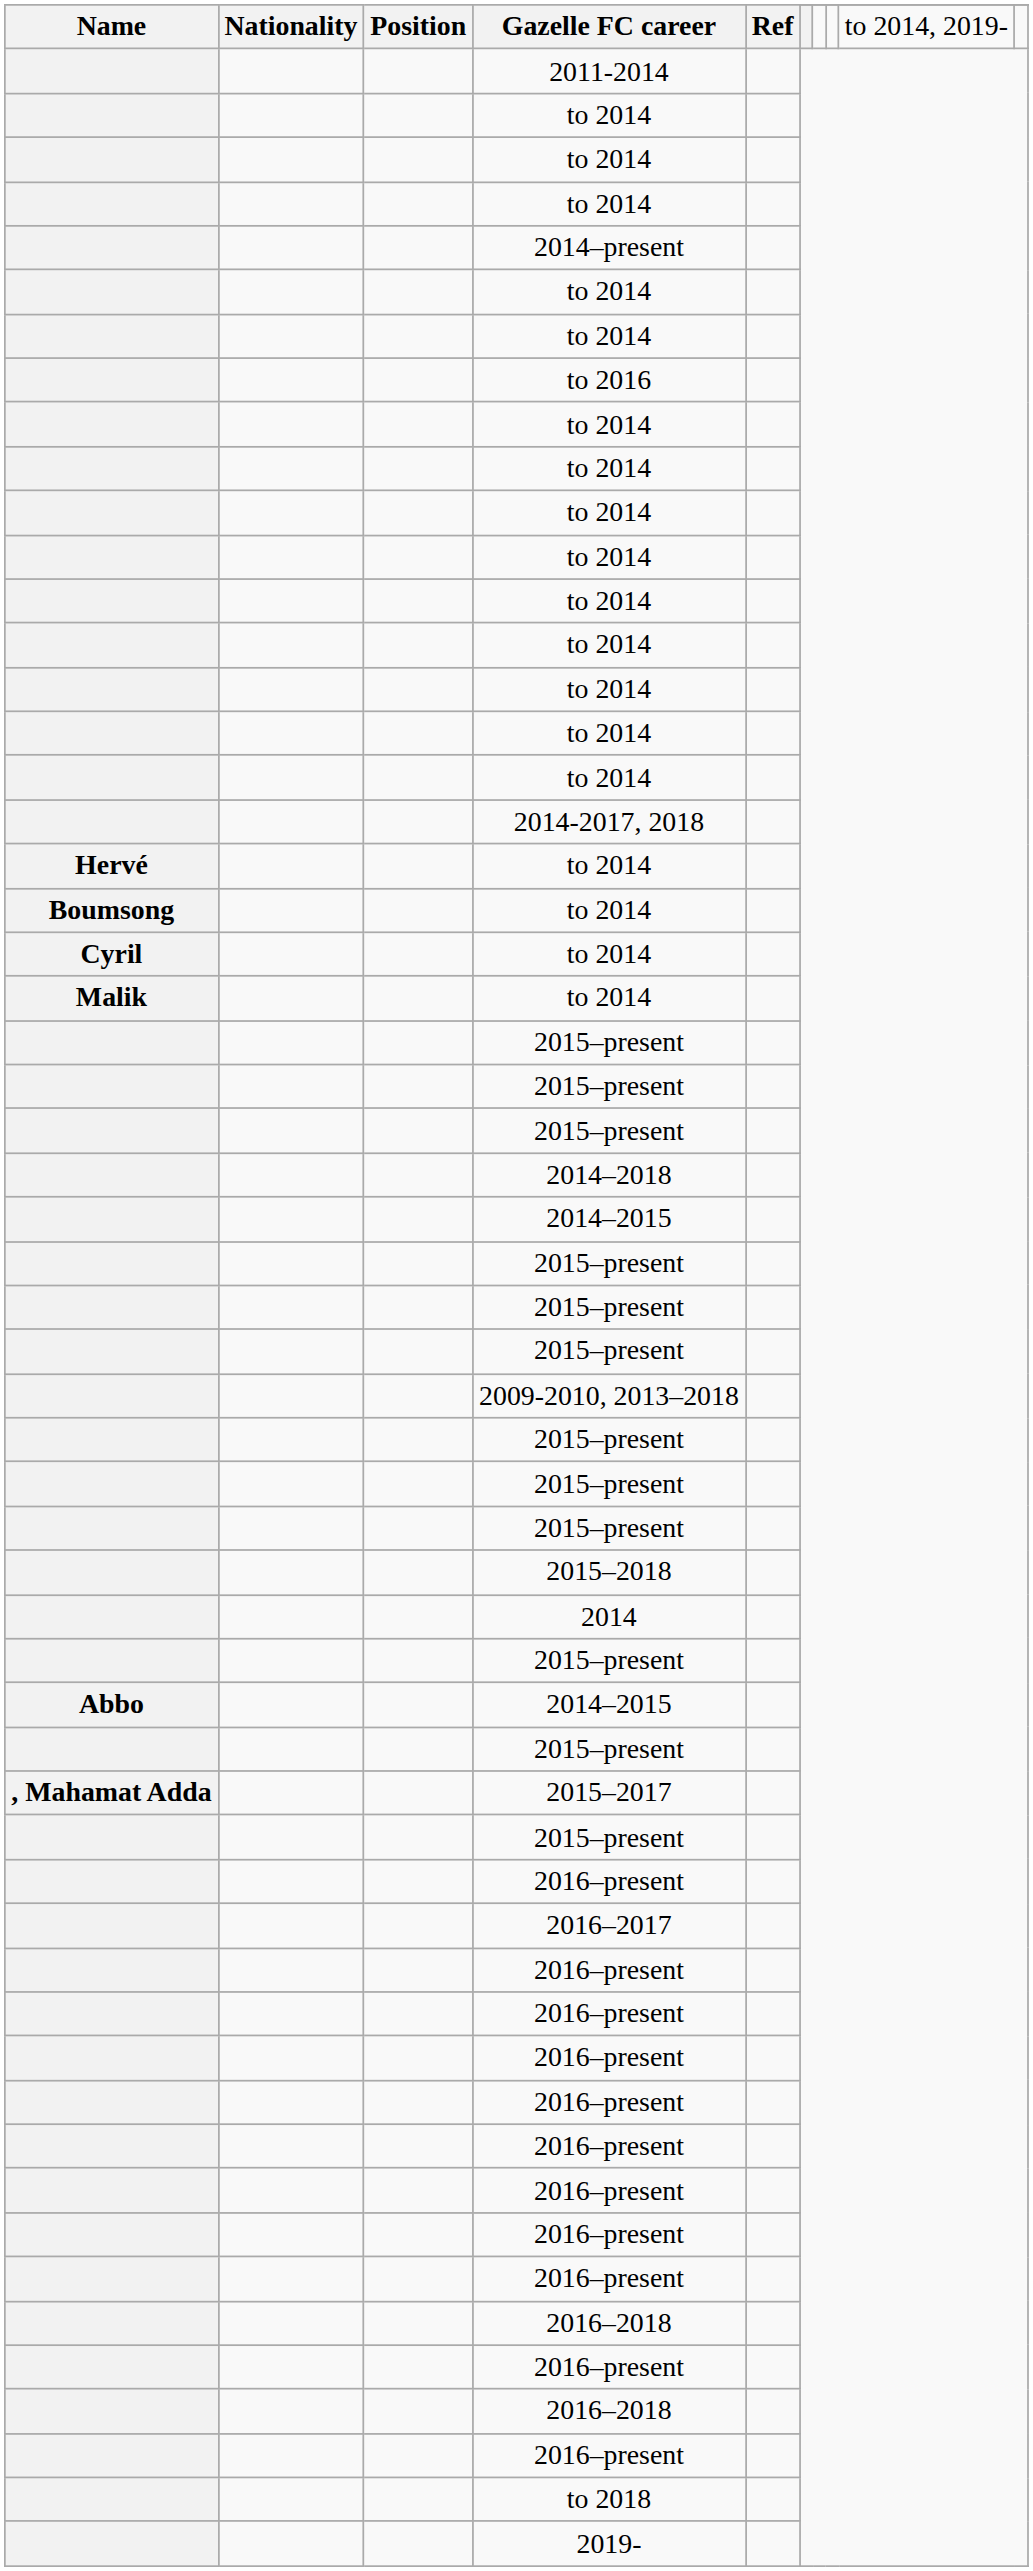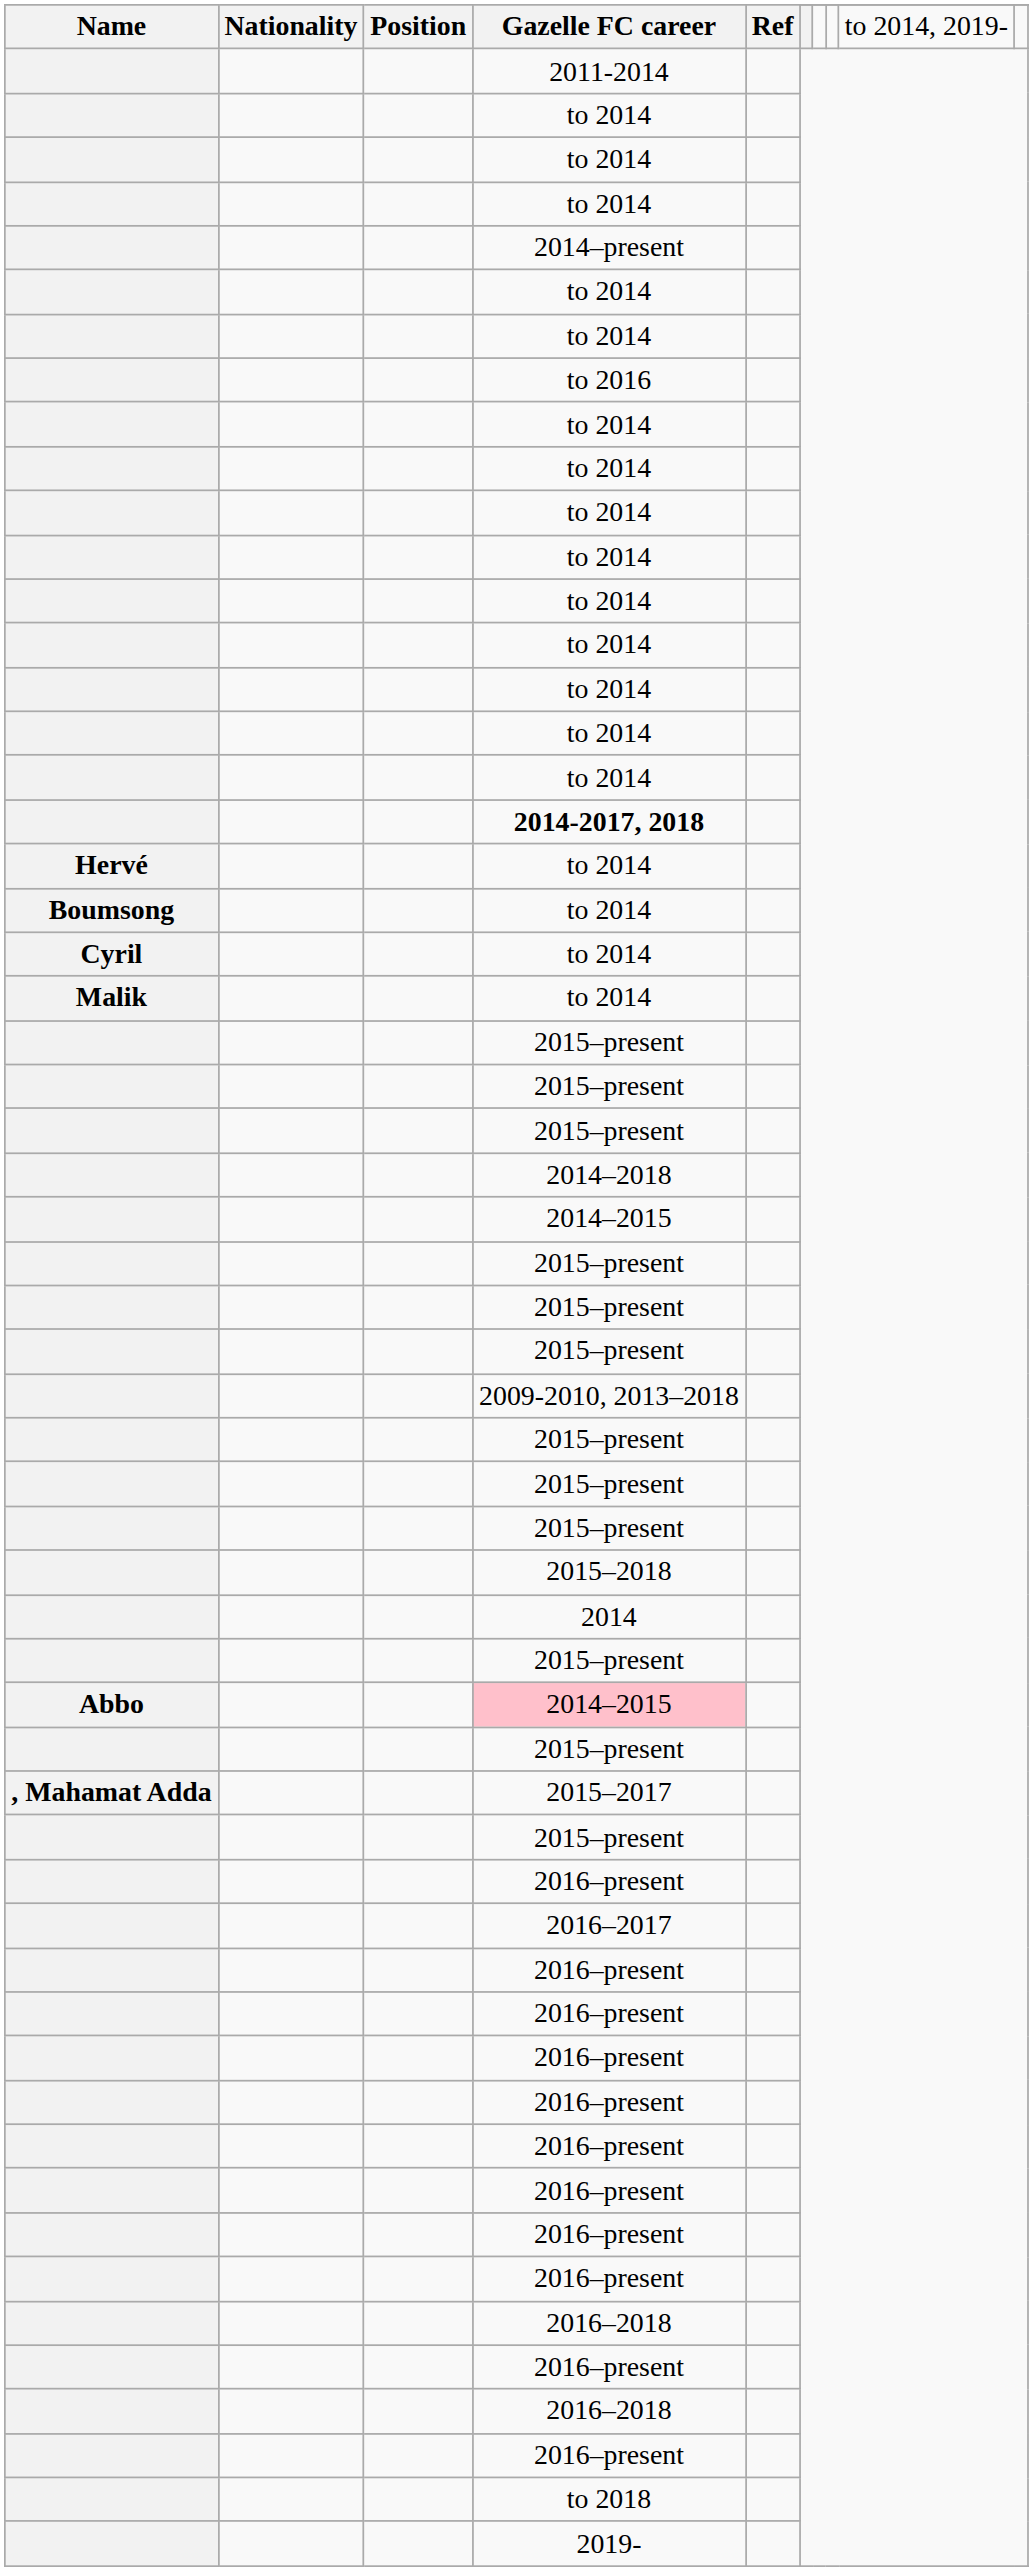(609, 821) normal -> (609, 821) bold
(609, 1704) no background -> (609, 1704) pink background
